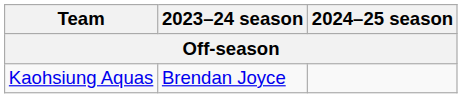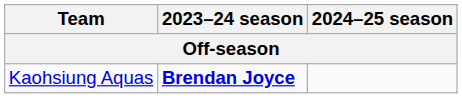(224, 78) normal -> (228, 78) bold
